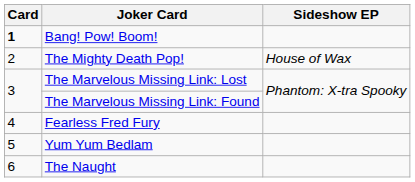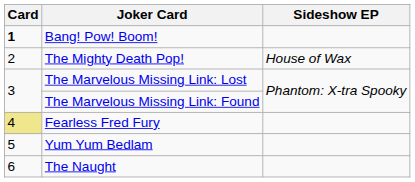(11, 123) no background -> (11, 123) khaki background
